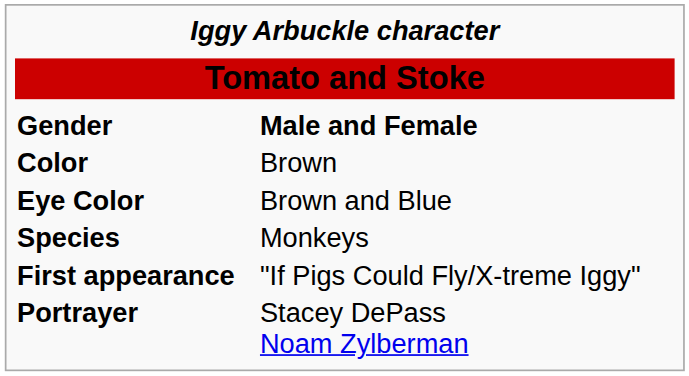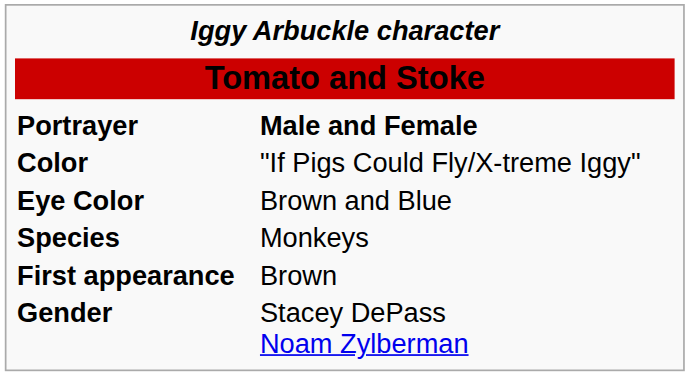(65, 126) Gender -> (78, 126) Portrayer
(299, 163) Brown -> (450, 163) "If Pigs Could Fly/X-treme Iggy"
(450, 275) "If Pigs Could Fly/X-treme Iggy" -> (299, 275) Brown
(78, 313) Portrayer -> (65, 313) Gender
